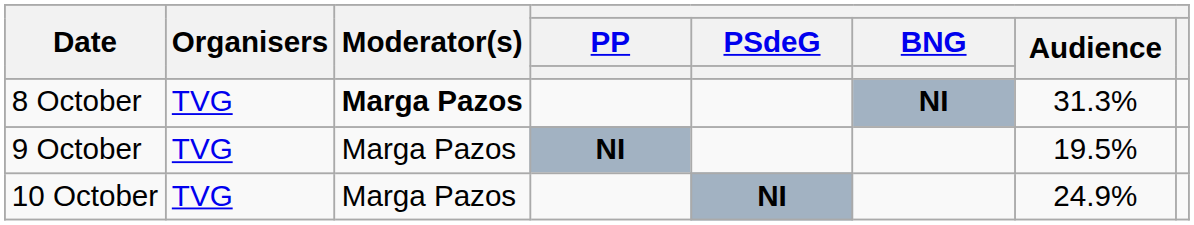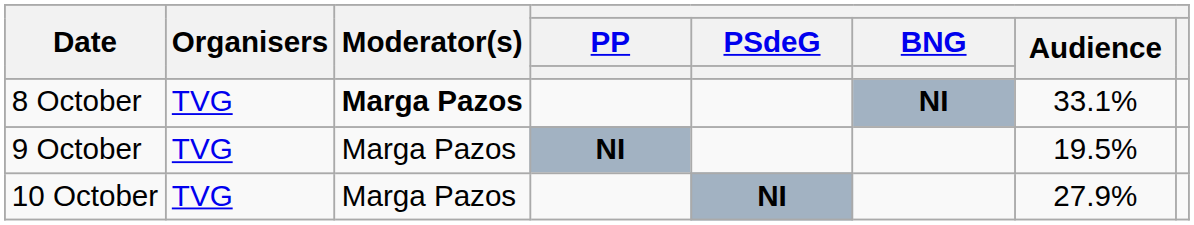(1095, 102) 31.3% -> (1095, 102) 33.1%
(1095, 196) 24.9% -> (1095, 196) 27.9%
